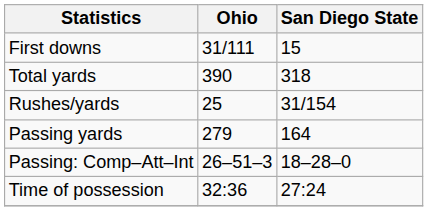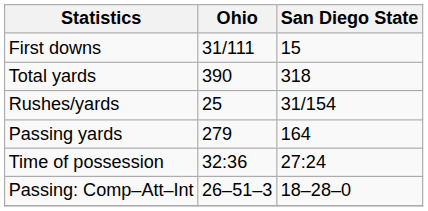rows swapped: (101, 162) <-> (86, 190)
